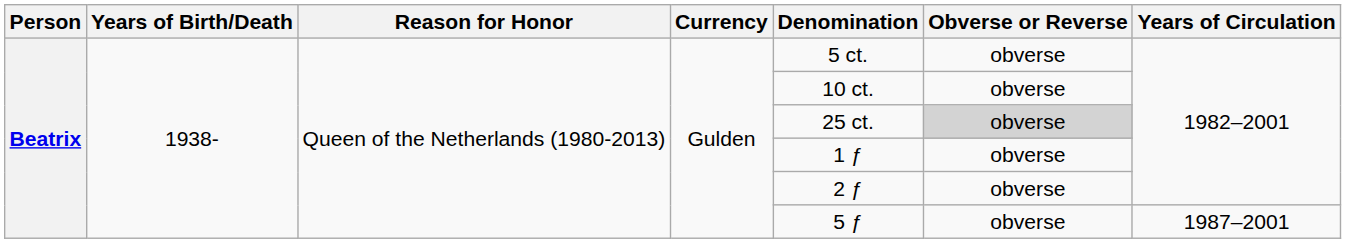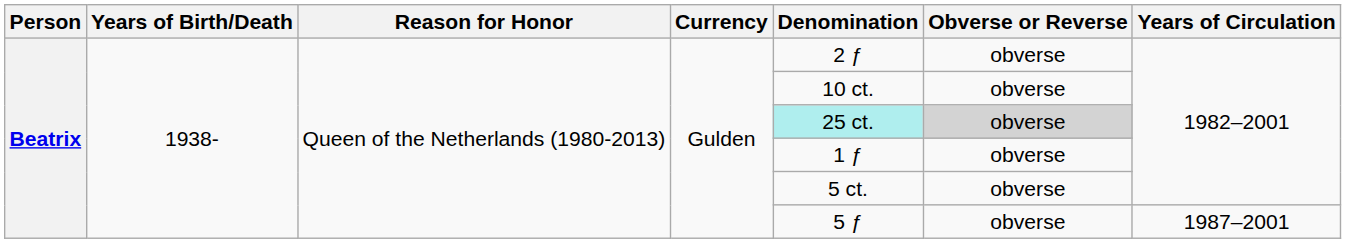(848, 55) 5 ct. -> (848, 55) 2 ƒ
(848, 122) no background -> (848, 122) paleturquoise background
(848, 189) 2 ƒ -> (848, 189) 5 ct.
